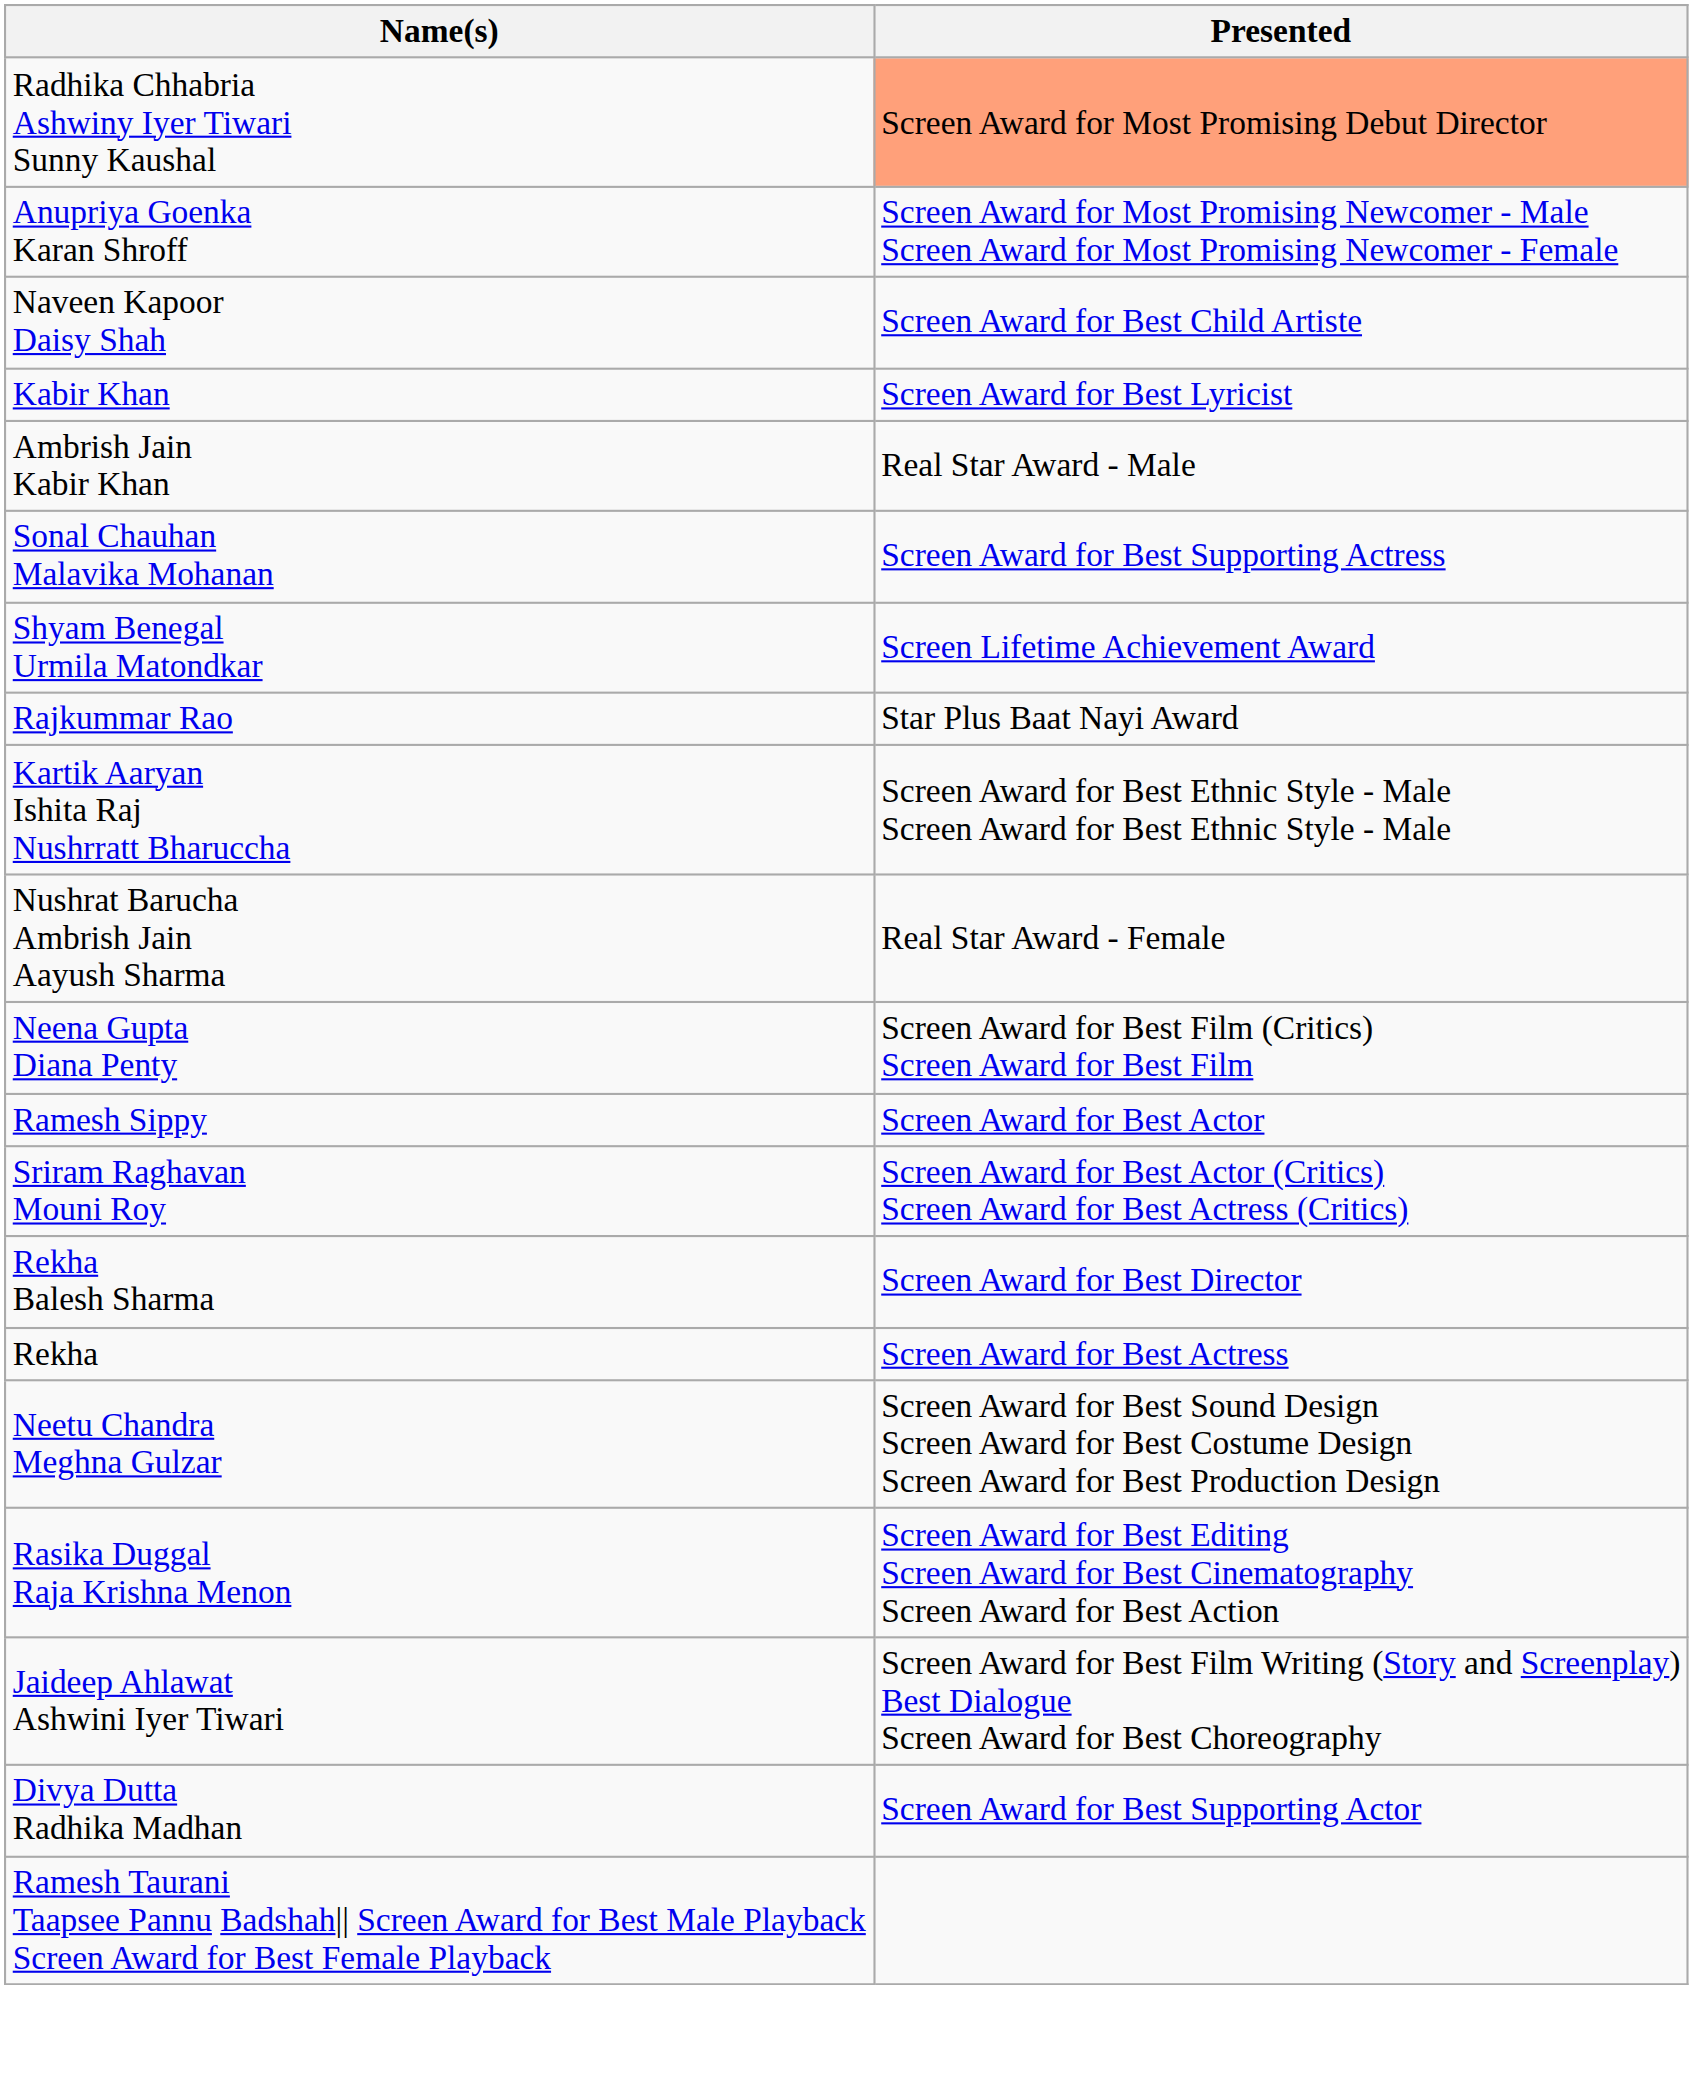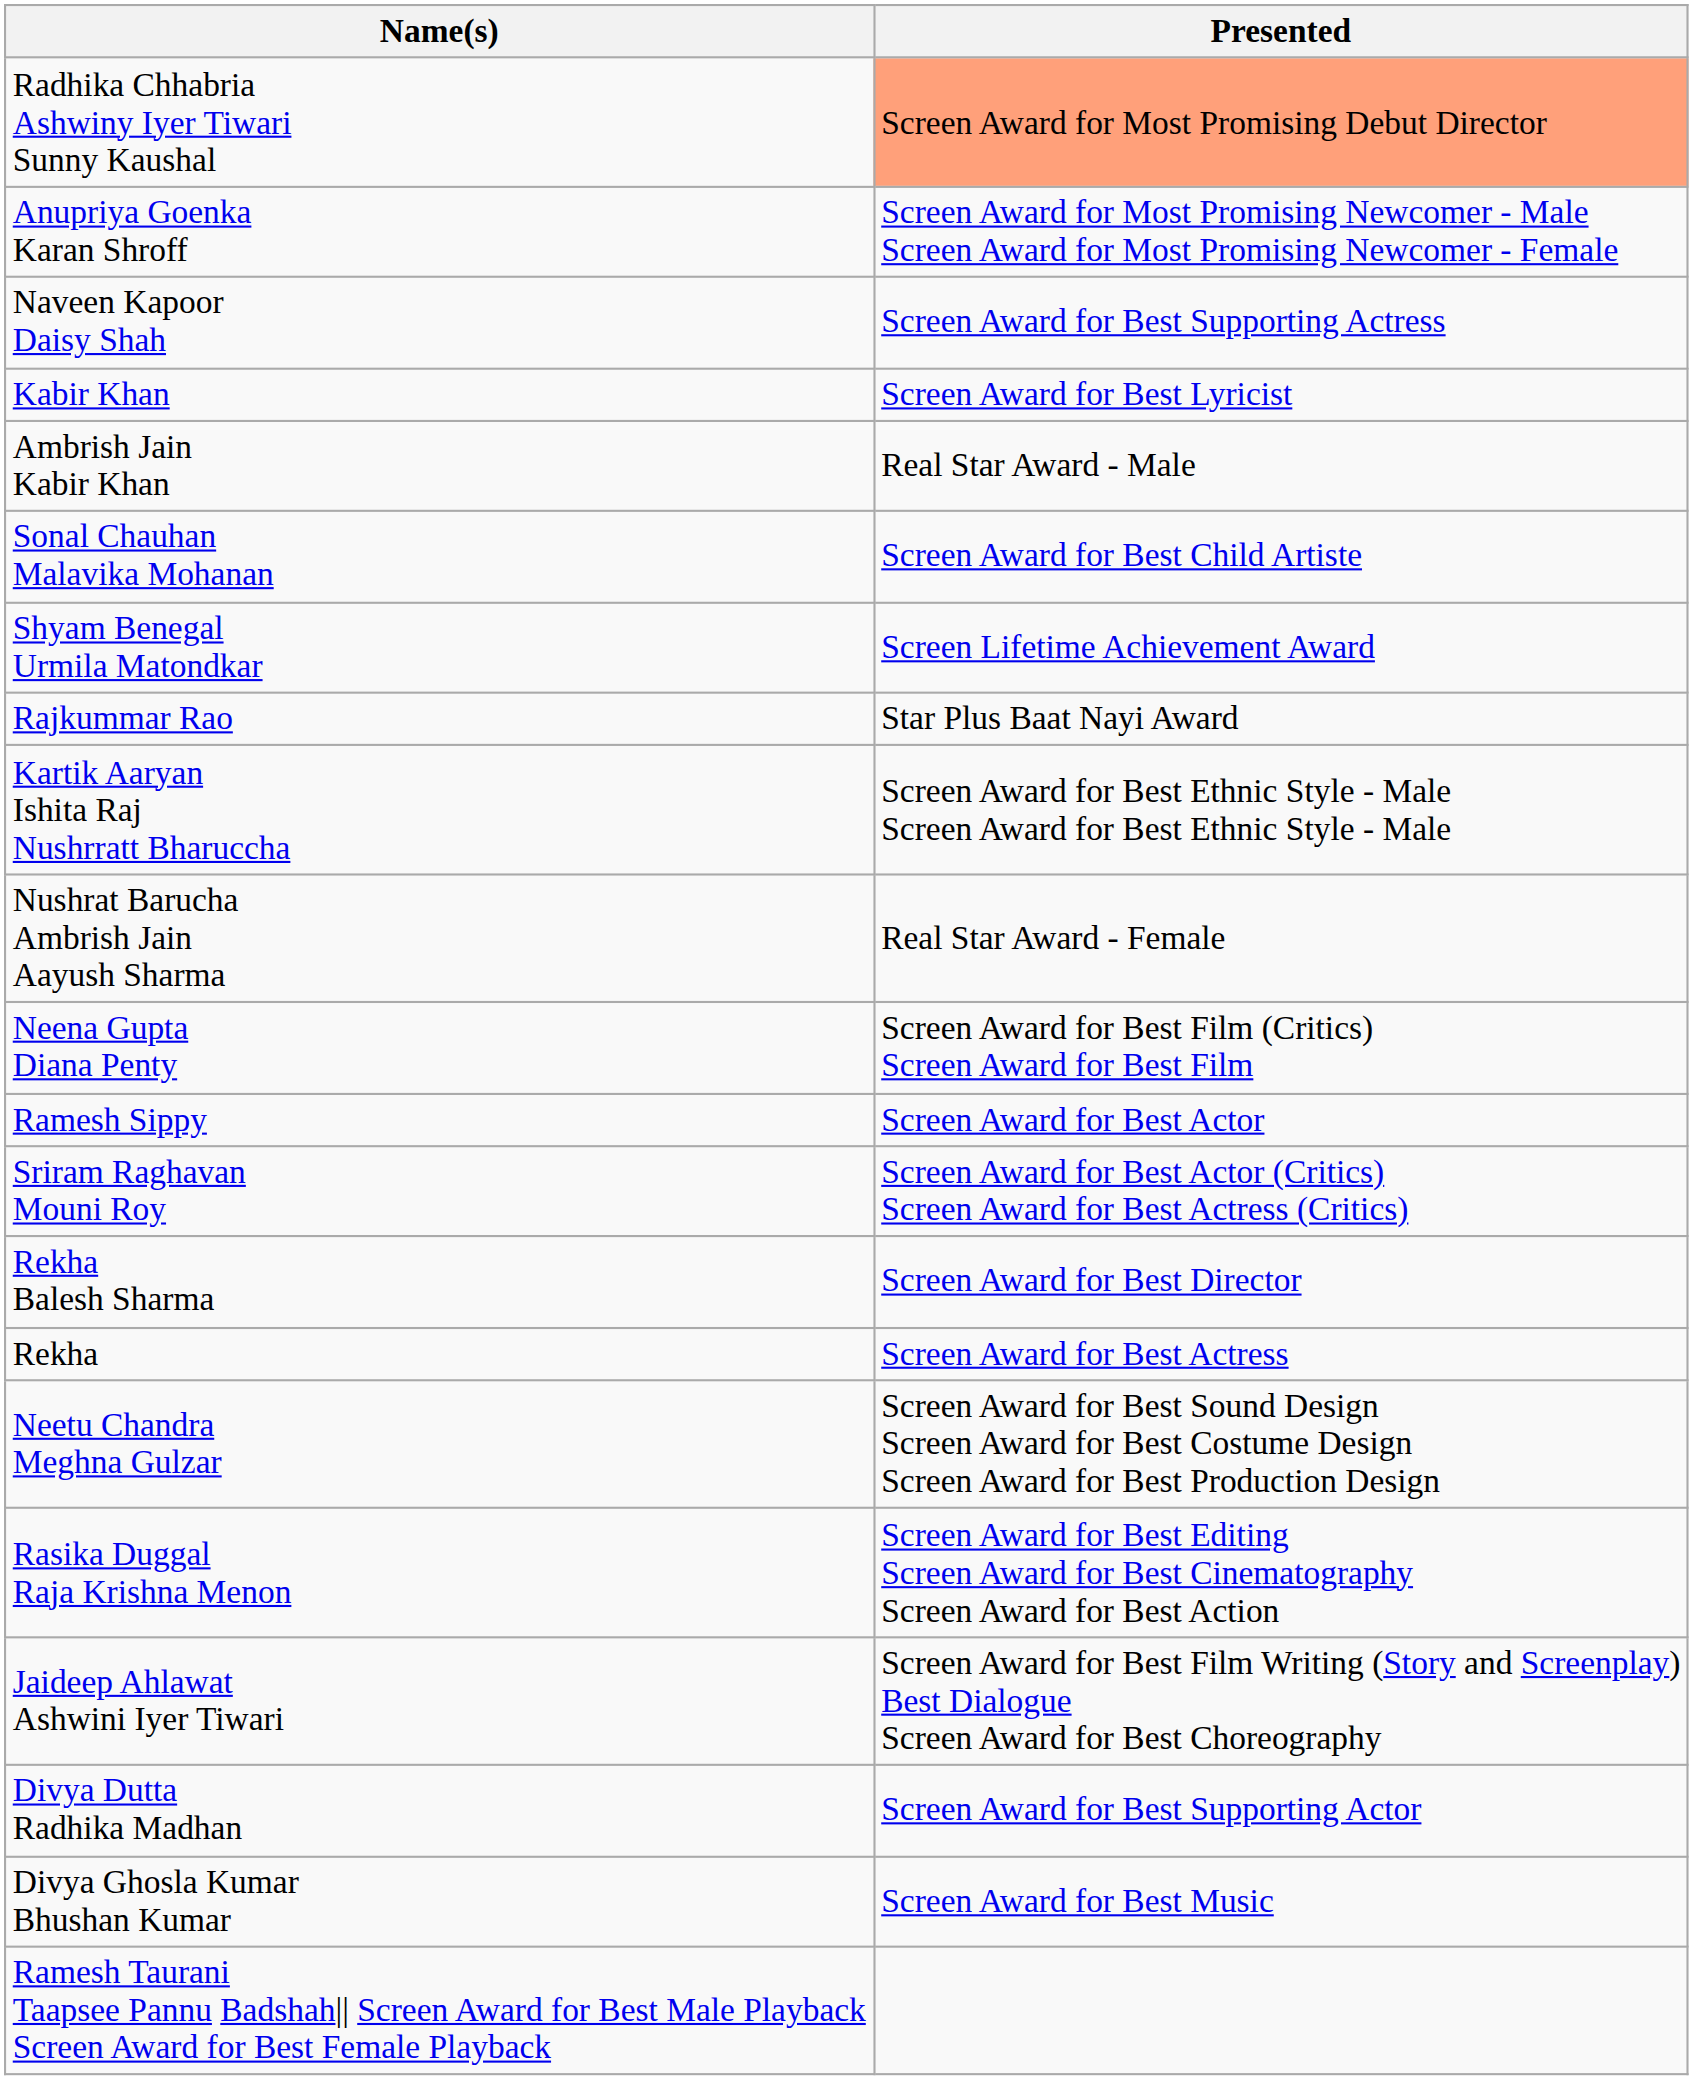(1122, 321) Screen Award for Best Child Artiste -> (1163, 321) Screen Award for Best Supporting Actress
(1163, 556) Screen Award for Best Supporting Actress -> (1122, 556) Screen Award for Best Child Artiste
+ row: (156, 1900)
